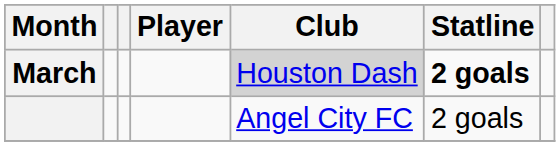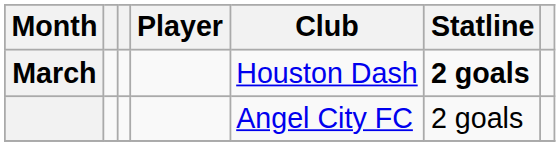(327, 72) lightgrey background -> (327, 72) no background
